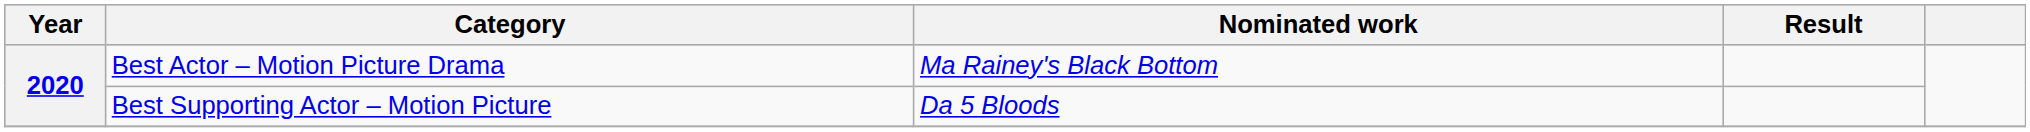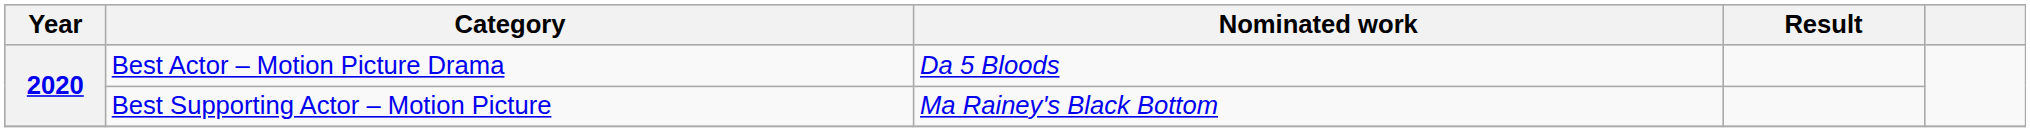(1069, 65) Ma Rainey's Black Bottom -> (990, 65) Da 5 Bloods
(990, 106) Da 5 Bloods -> (1069, 106) Ma Rainey's Black Bottom
